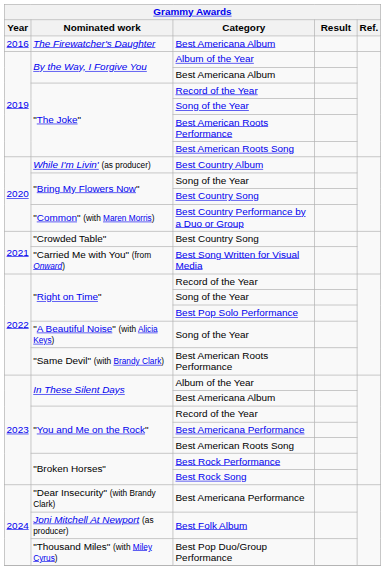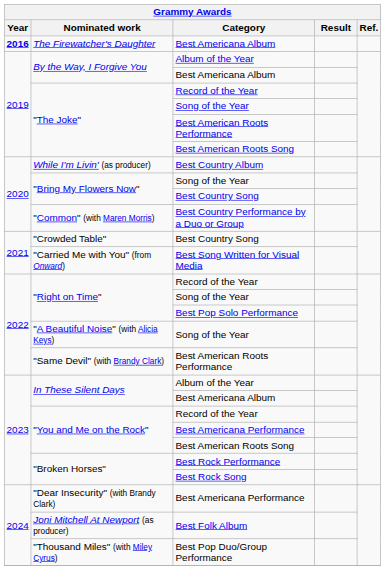(18, 43) normal -> (18, 43) bold
